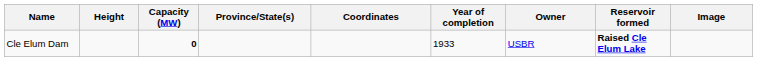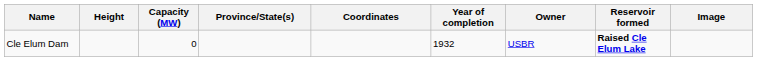(194, 43) bold -> (194, 43) normal
(444, 43) 1933 -> (444, 43) 1932
